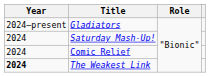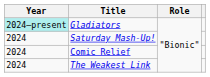(36, 25) no background -> (36, 25) paleturquoise background
(16, 65) bold -> (16, 65) normal
